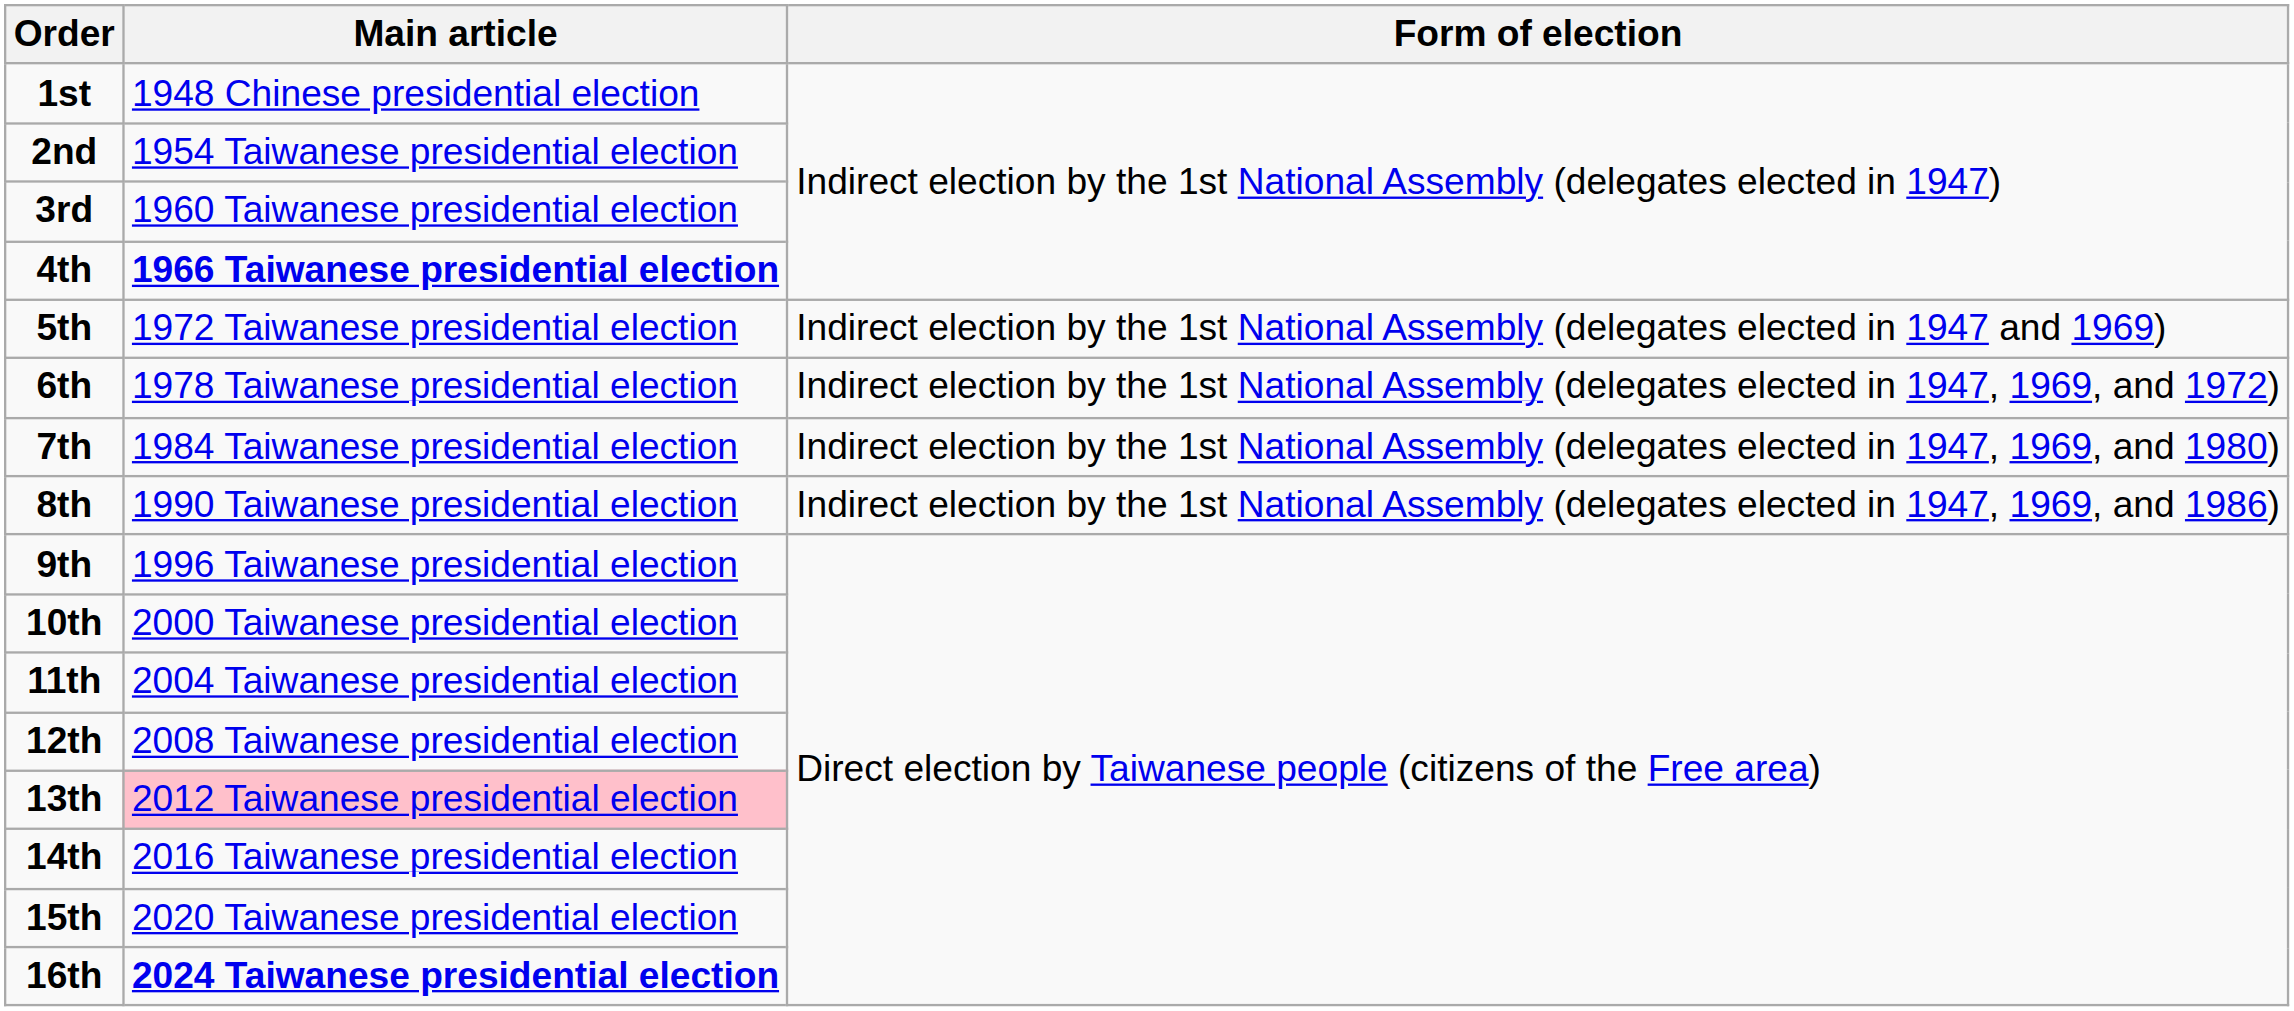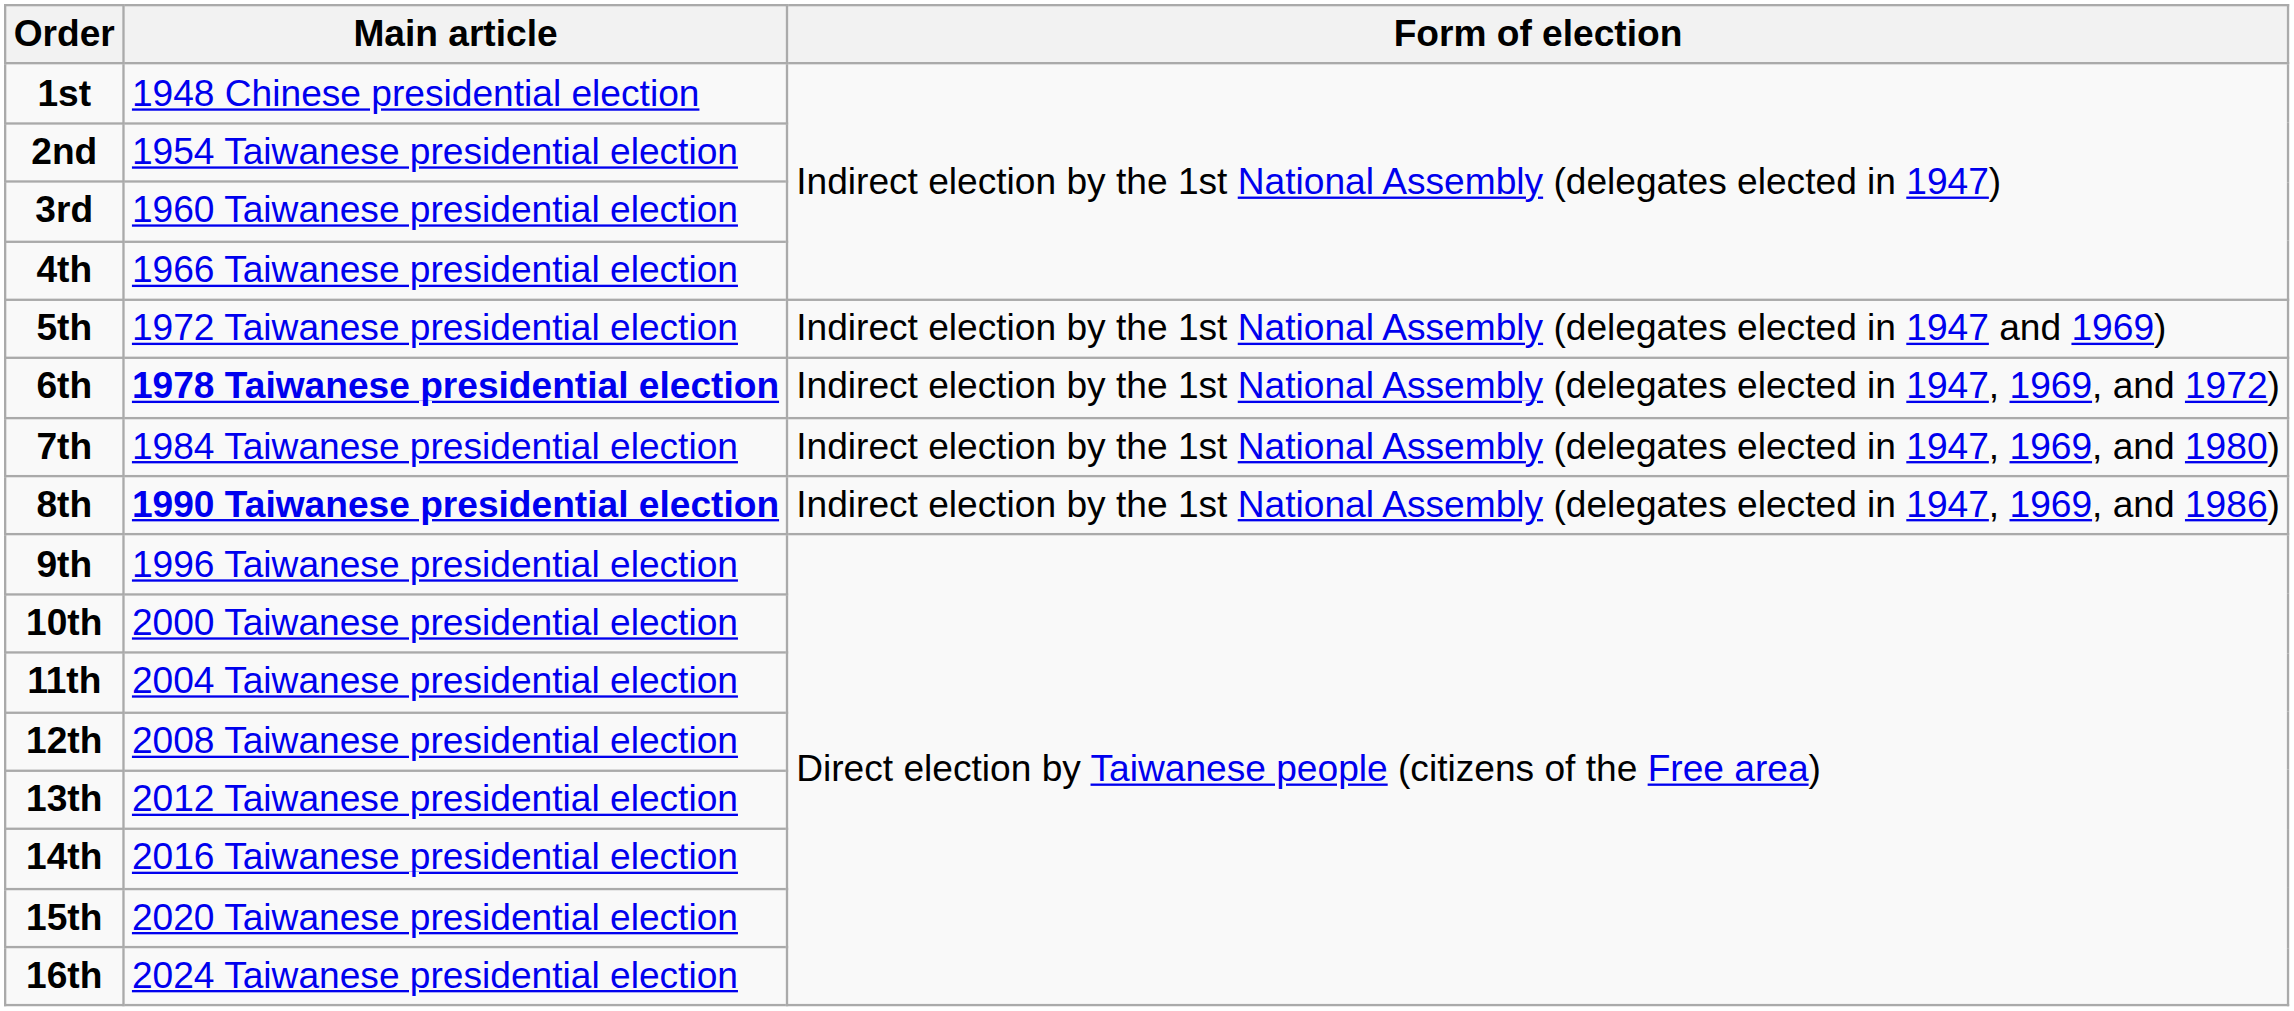(455, 269) bold -> (435, 269) normal
(435, 387) normal -> (455, 387) bold
(435, 504) normal -> (455, 504) bold
(435, 799) pink background -> (435, 799) no background
(455, 975) bold -> (435, 975) normal
